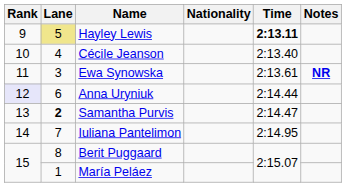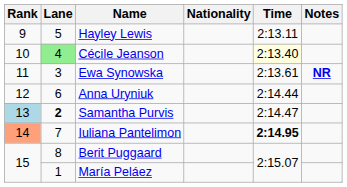(58, 34) khaki background -> (58, 34) no background
(277, 34) bold -> (278, 34) normal
(58, 53) no background -> (58, 53) lightgreen background
(277, 53) no background -> (278, 53) lightyellow background
(23, 93) lavender background -> (23, 93) no background
(23, 113) no background -> (23, 113) lightblue background
(23, 133) no background -> (23, 133) lightsalmon background
(277, 133) normal -> (278, 133) bold
